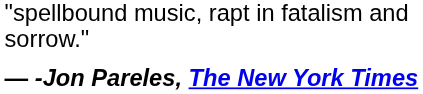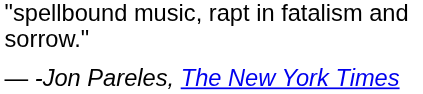(211, 78) bold -> (202, 78) normal
